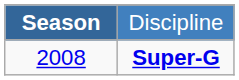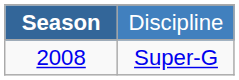(176, 58) bold -> (176, 58) normal
